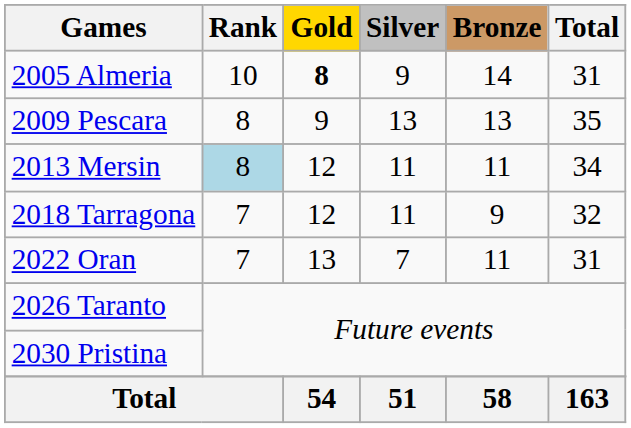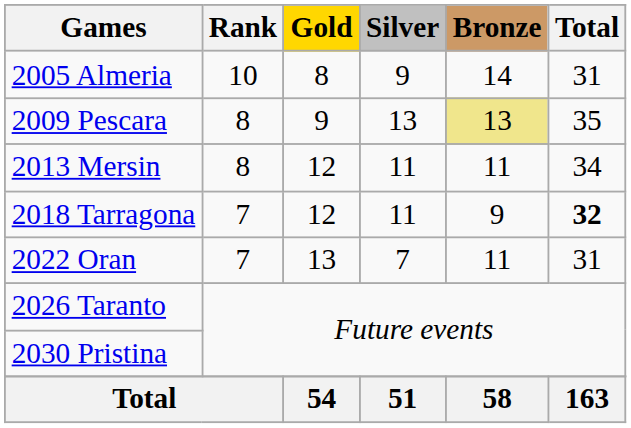(322, 74) bold -> (322, 74) normal
(497, 120) no background -> (497, 120) khaki background
(243, 167) lightblue background -> (243, 167) no background
(587, 213) normal -> (587, 213) bold
